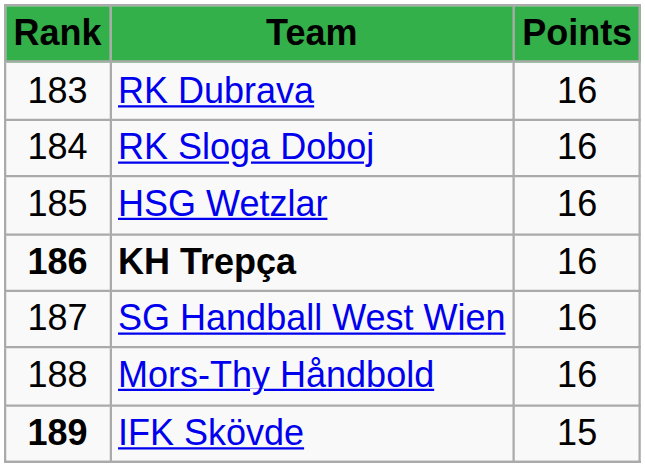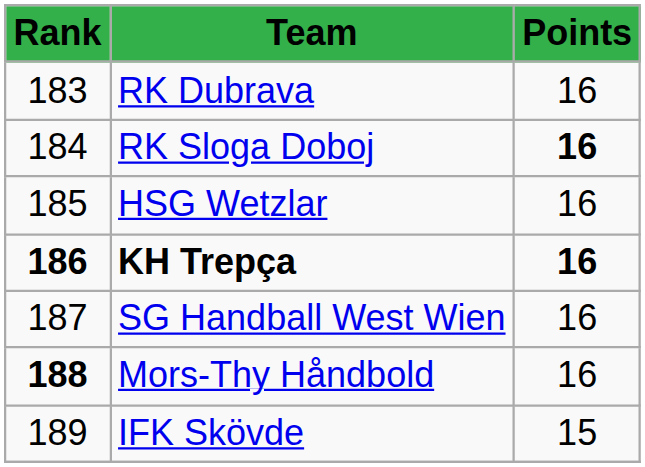(577, 147) normal -> (577, 147) bold
(577, 261) normal -> (577, 261) bold
(57, 375) normal -> (57, 375) bold
(57, 432) bold -> (57, 432) normal
